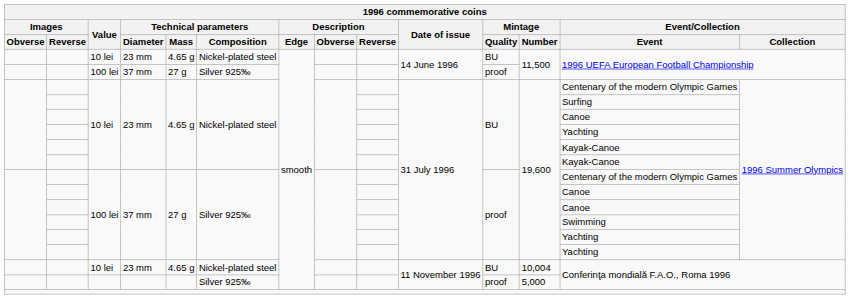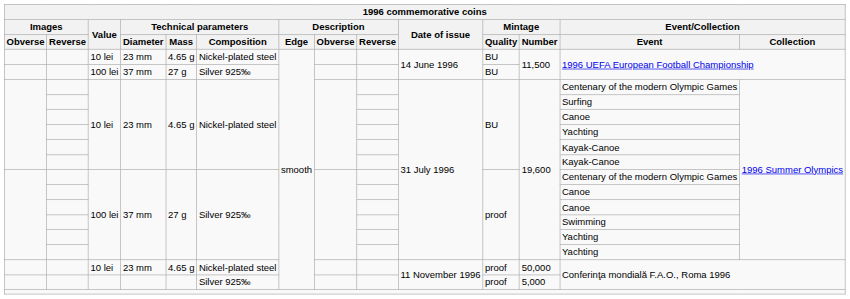(496, 72) proof -> (492, 72) BU
(492, 267) BU -> (496, 267) proof
(536, 267) 10,004 -> (536, 267) 50,000
